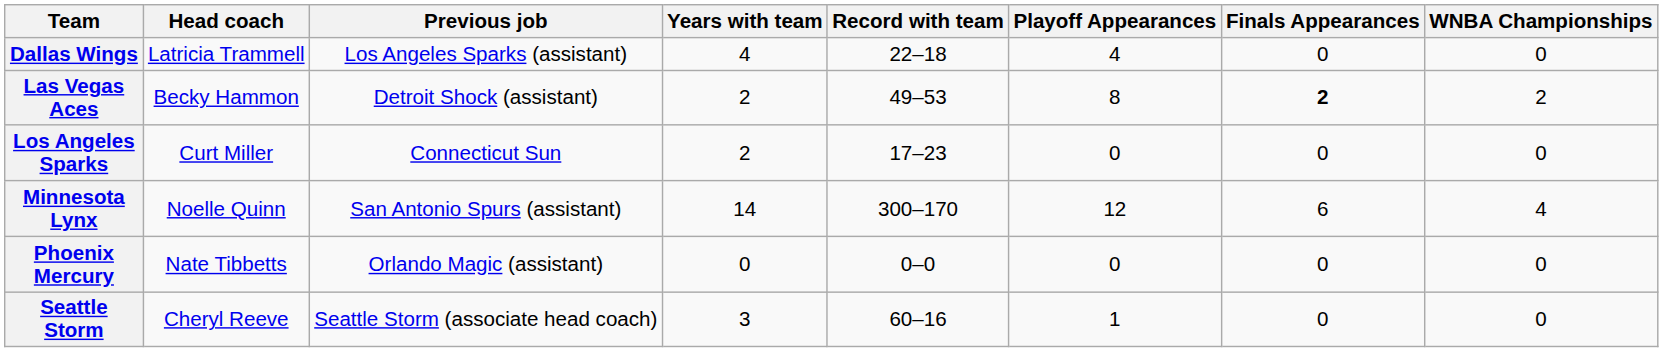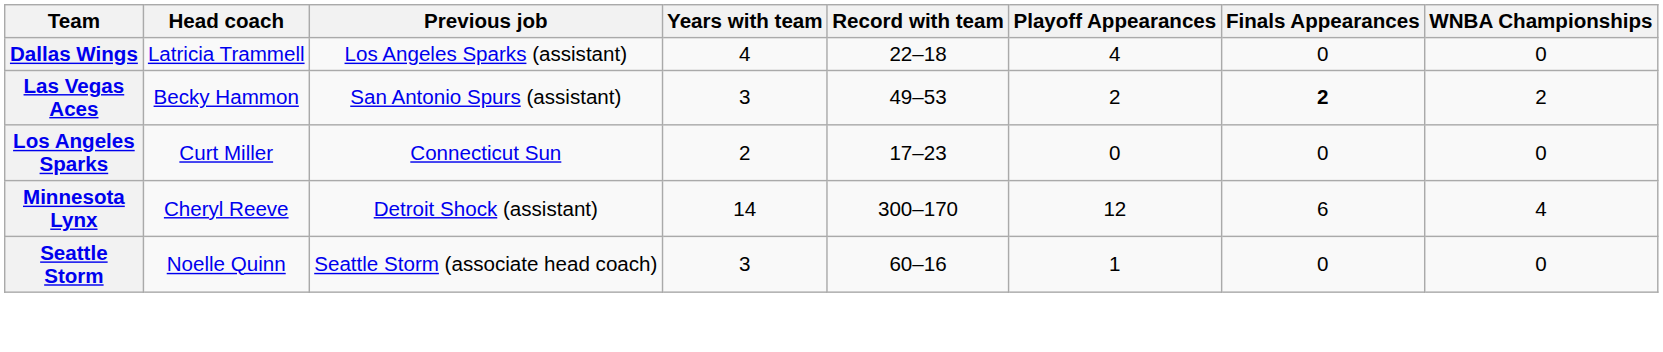(486, 98) Detroit Shock (assistant) -> (486, 98) San Antonio Spurs (assistant)
(745, 98) 2 -> (745, 98) 3
(1115, 98) 8 -> (1115, 98) 2
(226, 209) Noelle Quinn -> (226, 209) Cheryl Reeve
(486, 209) San Antonio Spurs (assistant) -> (486, 209) Detroit Shock (assistant)
- row: (74, 264)
(226, 320) Cheryl Reeve -> (226, 264) Noelle Quinn
